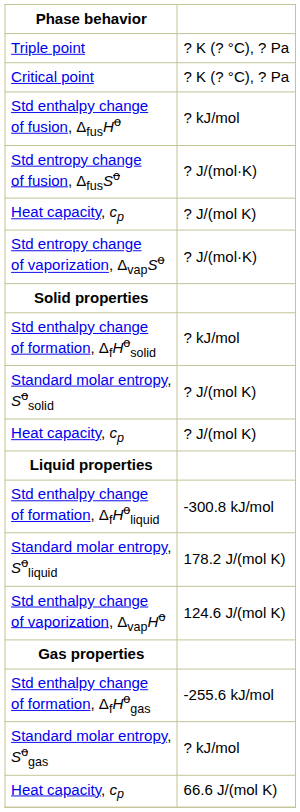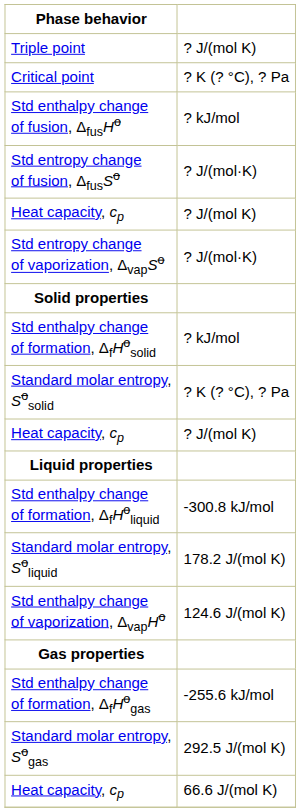(236, 48) ? K (? °C), ? Pa -> (220, 48) ? J/(mol K)
(220, 392) ? J/(mol K) -> (236, 392) ? K (? °C), ? Pa
(212, 748) ? kJ/mol -> (235, 748) 292.5 J/(mol K)
